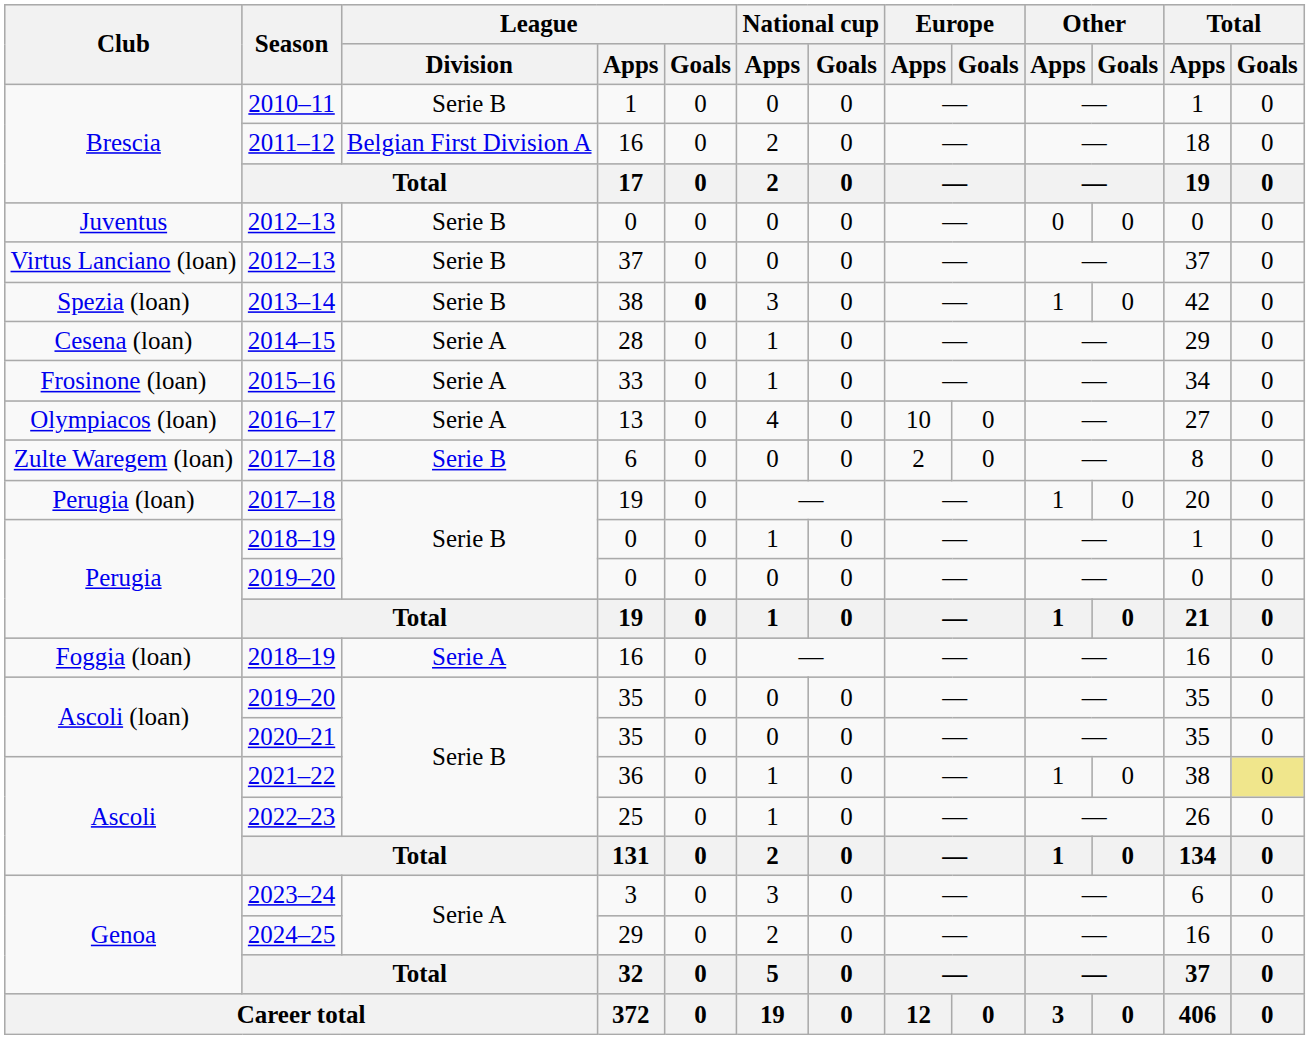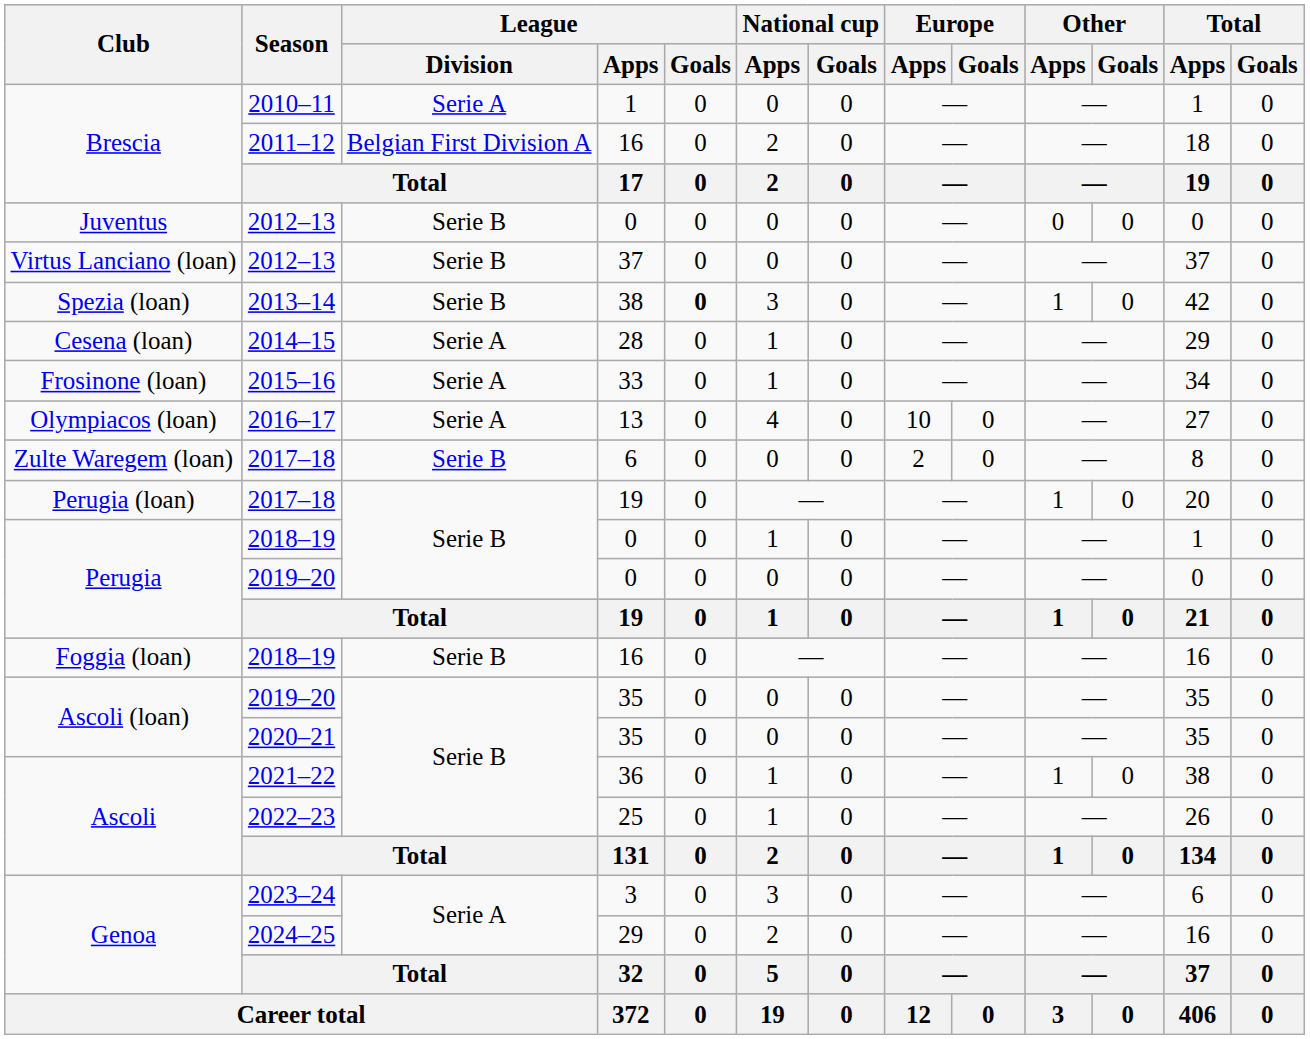(469, 103) Serie B -> (469, 103) Serie A
(469, 657) Serie A -> (469, 657) Serie B
(1267, 776) khaki background -> (1267, 776) no background
